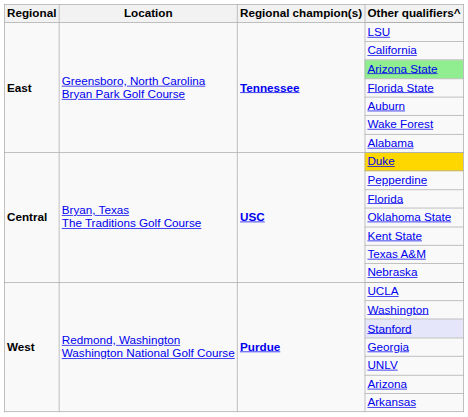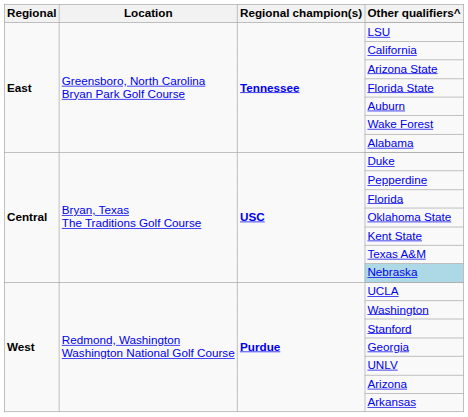(403, 69) lightgreen background -> (403, 69) no background
(381, 161) gold background -> (381, 161) no background
(392, 273) no background -> (392, 273) lightblue background
(390, 328) lavender background -> (390, 328) no background
